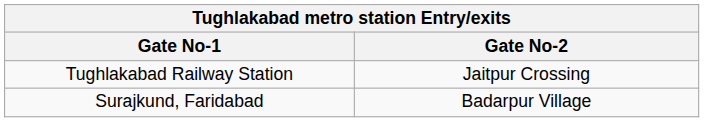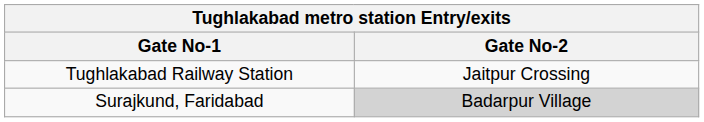(526, 102) no background -> (526, 102) lightgrey background
